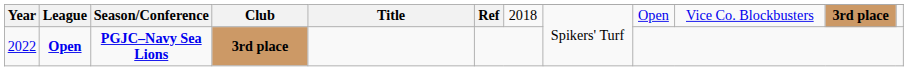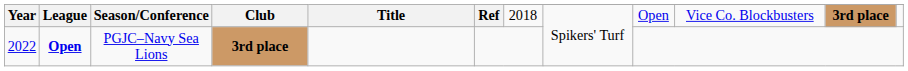(151, 46) bold -> (151, 46) normal
